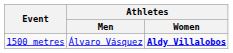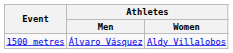(187, 41) bold -> (187, 41) normal
